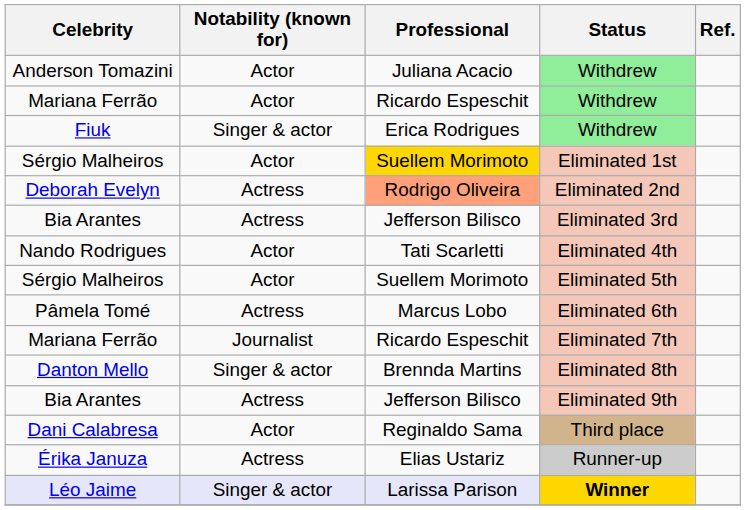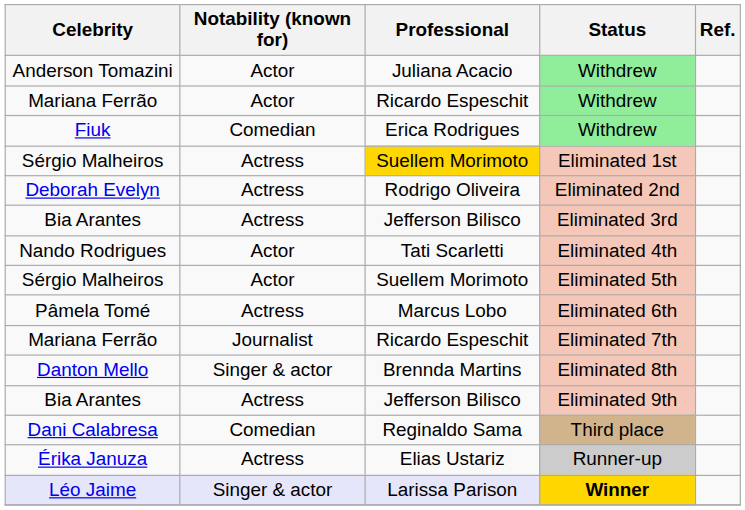(272, 130) Singer & actor -> (272, 130) Comedian
(272, 160) Actor -> (272, 160) Actress
(452, 190) lightsalmon background -> (452, 190) no background
(272, 429) Actor -> (272, 429) Comedian
